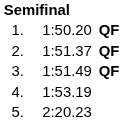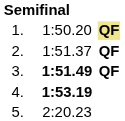(109, 30) no background -> (109, 30) khaki background
(67, 71) normal -> (67, 71) bold
(67, 92) normal -> (67, 92) bold
